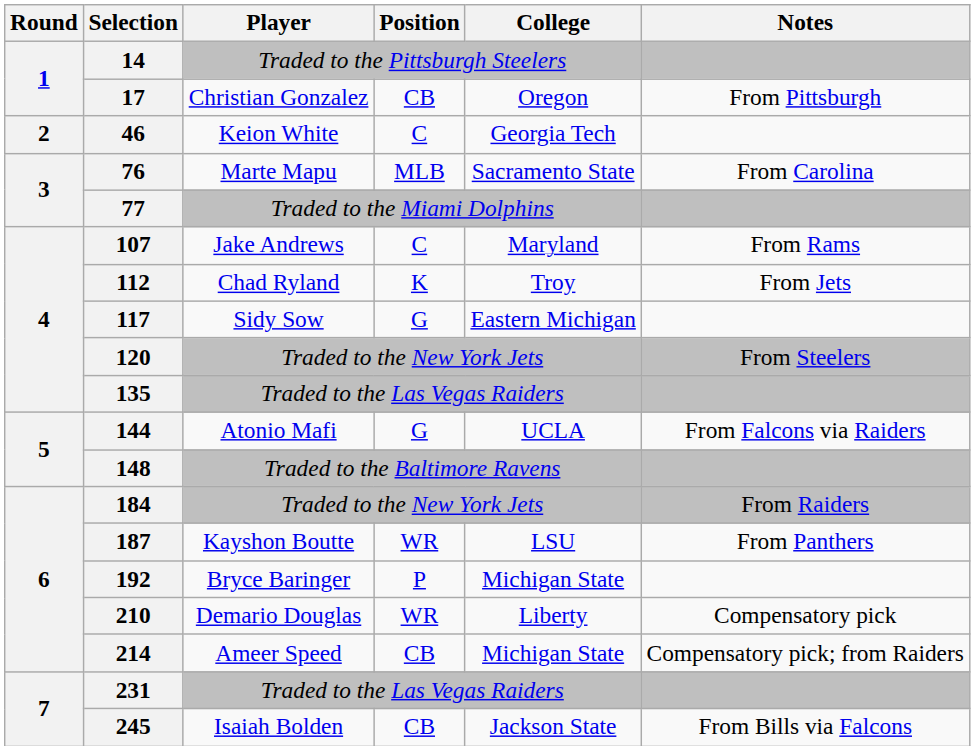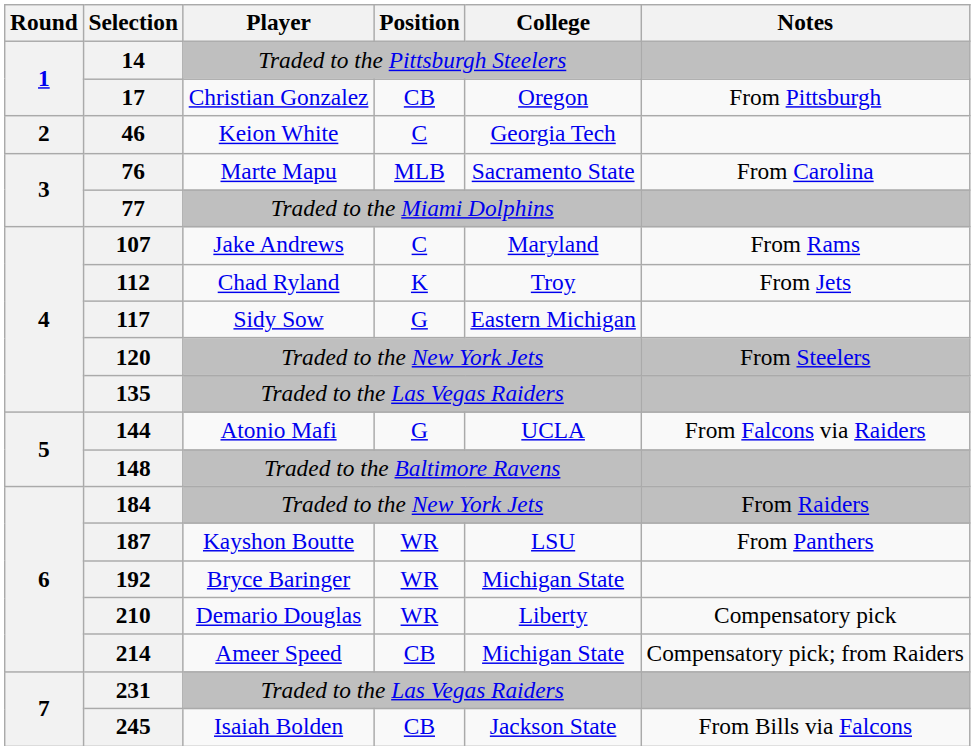(419, 578) P -> (419, 578) WR
